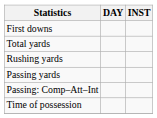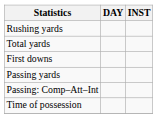rows swapped: (29, 28) <-> (35, 59)
